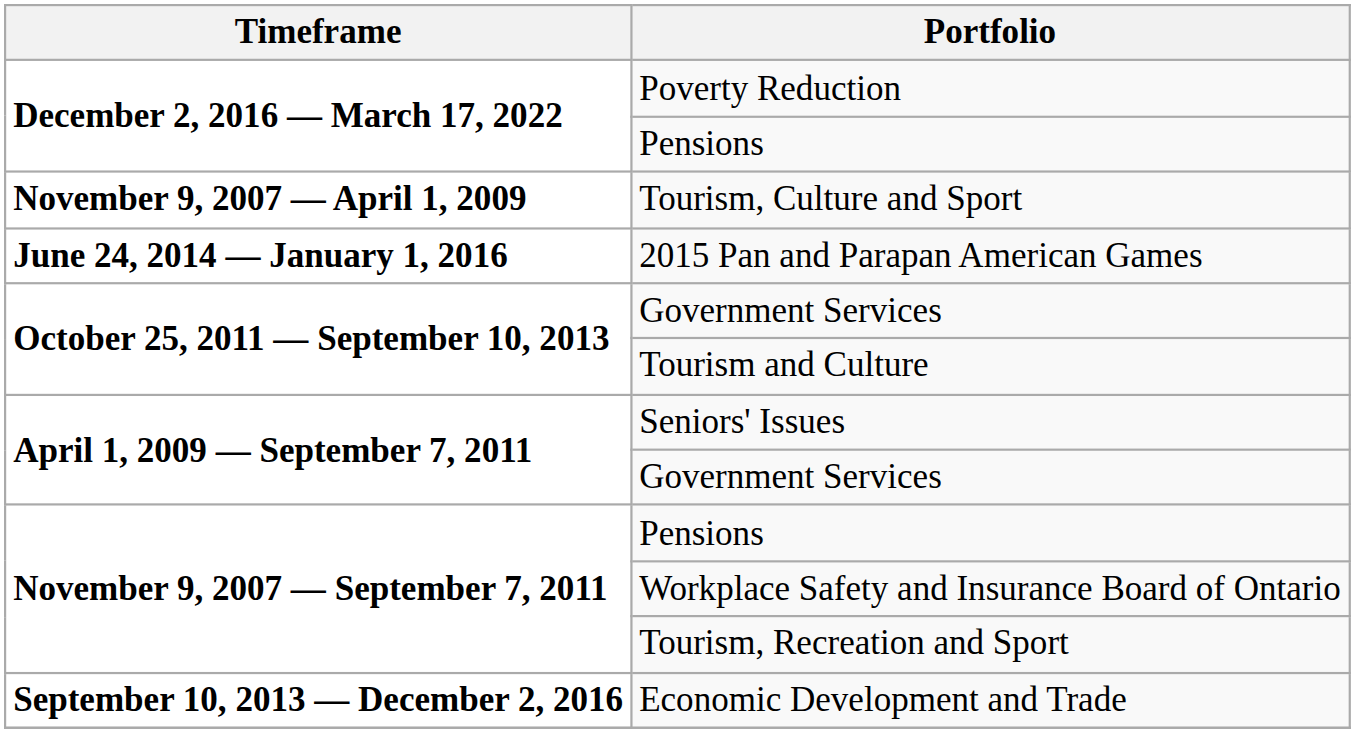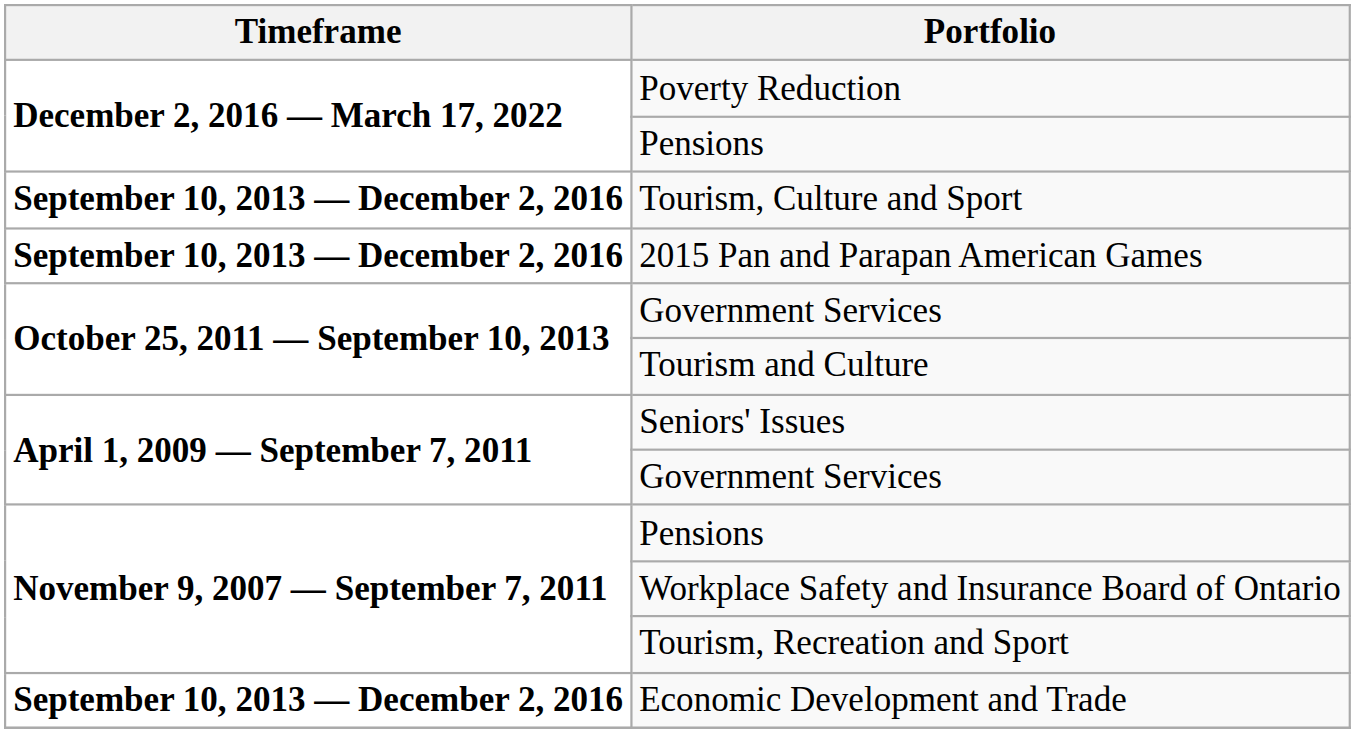(270, 198) November 9, 2007 — April 1, 2009 -> (318, 198) September 10, 2013 — December 2, 2016
(260, 254) June 24, 2014 — January 1, 2016 -> (318, 254) September 10, 2013 — December 2, 2016
